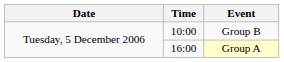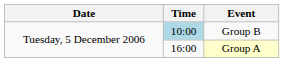(184, 31) no background -> (184, 31) lightblue background
